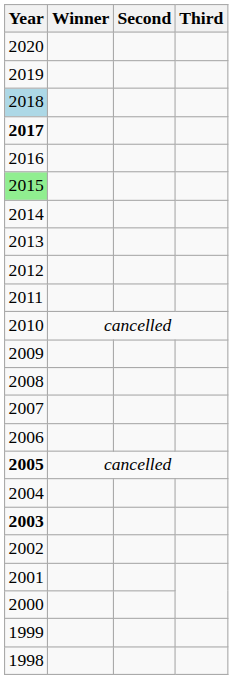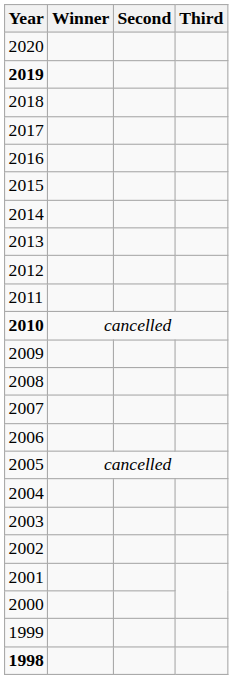(26, 74) normal -> (26, 74) bold
(26, 102) lightblue background -> (26, 102) no background
(26, 130) bold -> (26, 130) normal
(26, 185) lightgreen background -> (26, 185) no background
(26, 325) normal -> (26, 325) bold
(26, 465) bold -> (26, 465) normal
(26, 520) bold -> (26, 520) normal
(26, 660) normal -> (26, 660) bold
